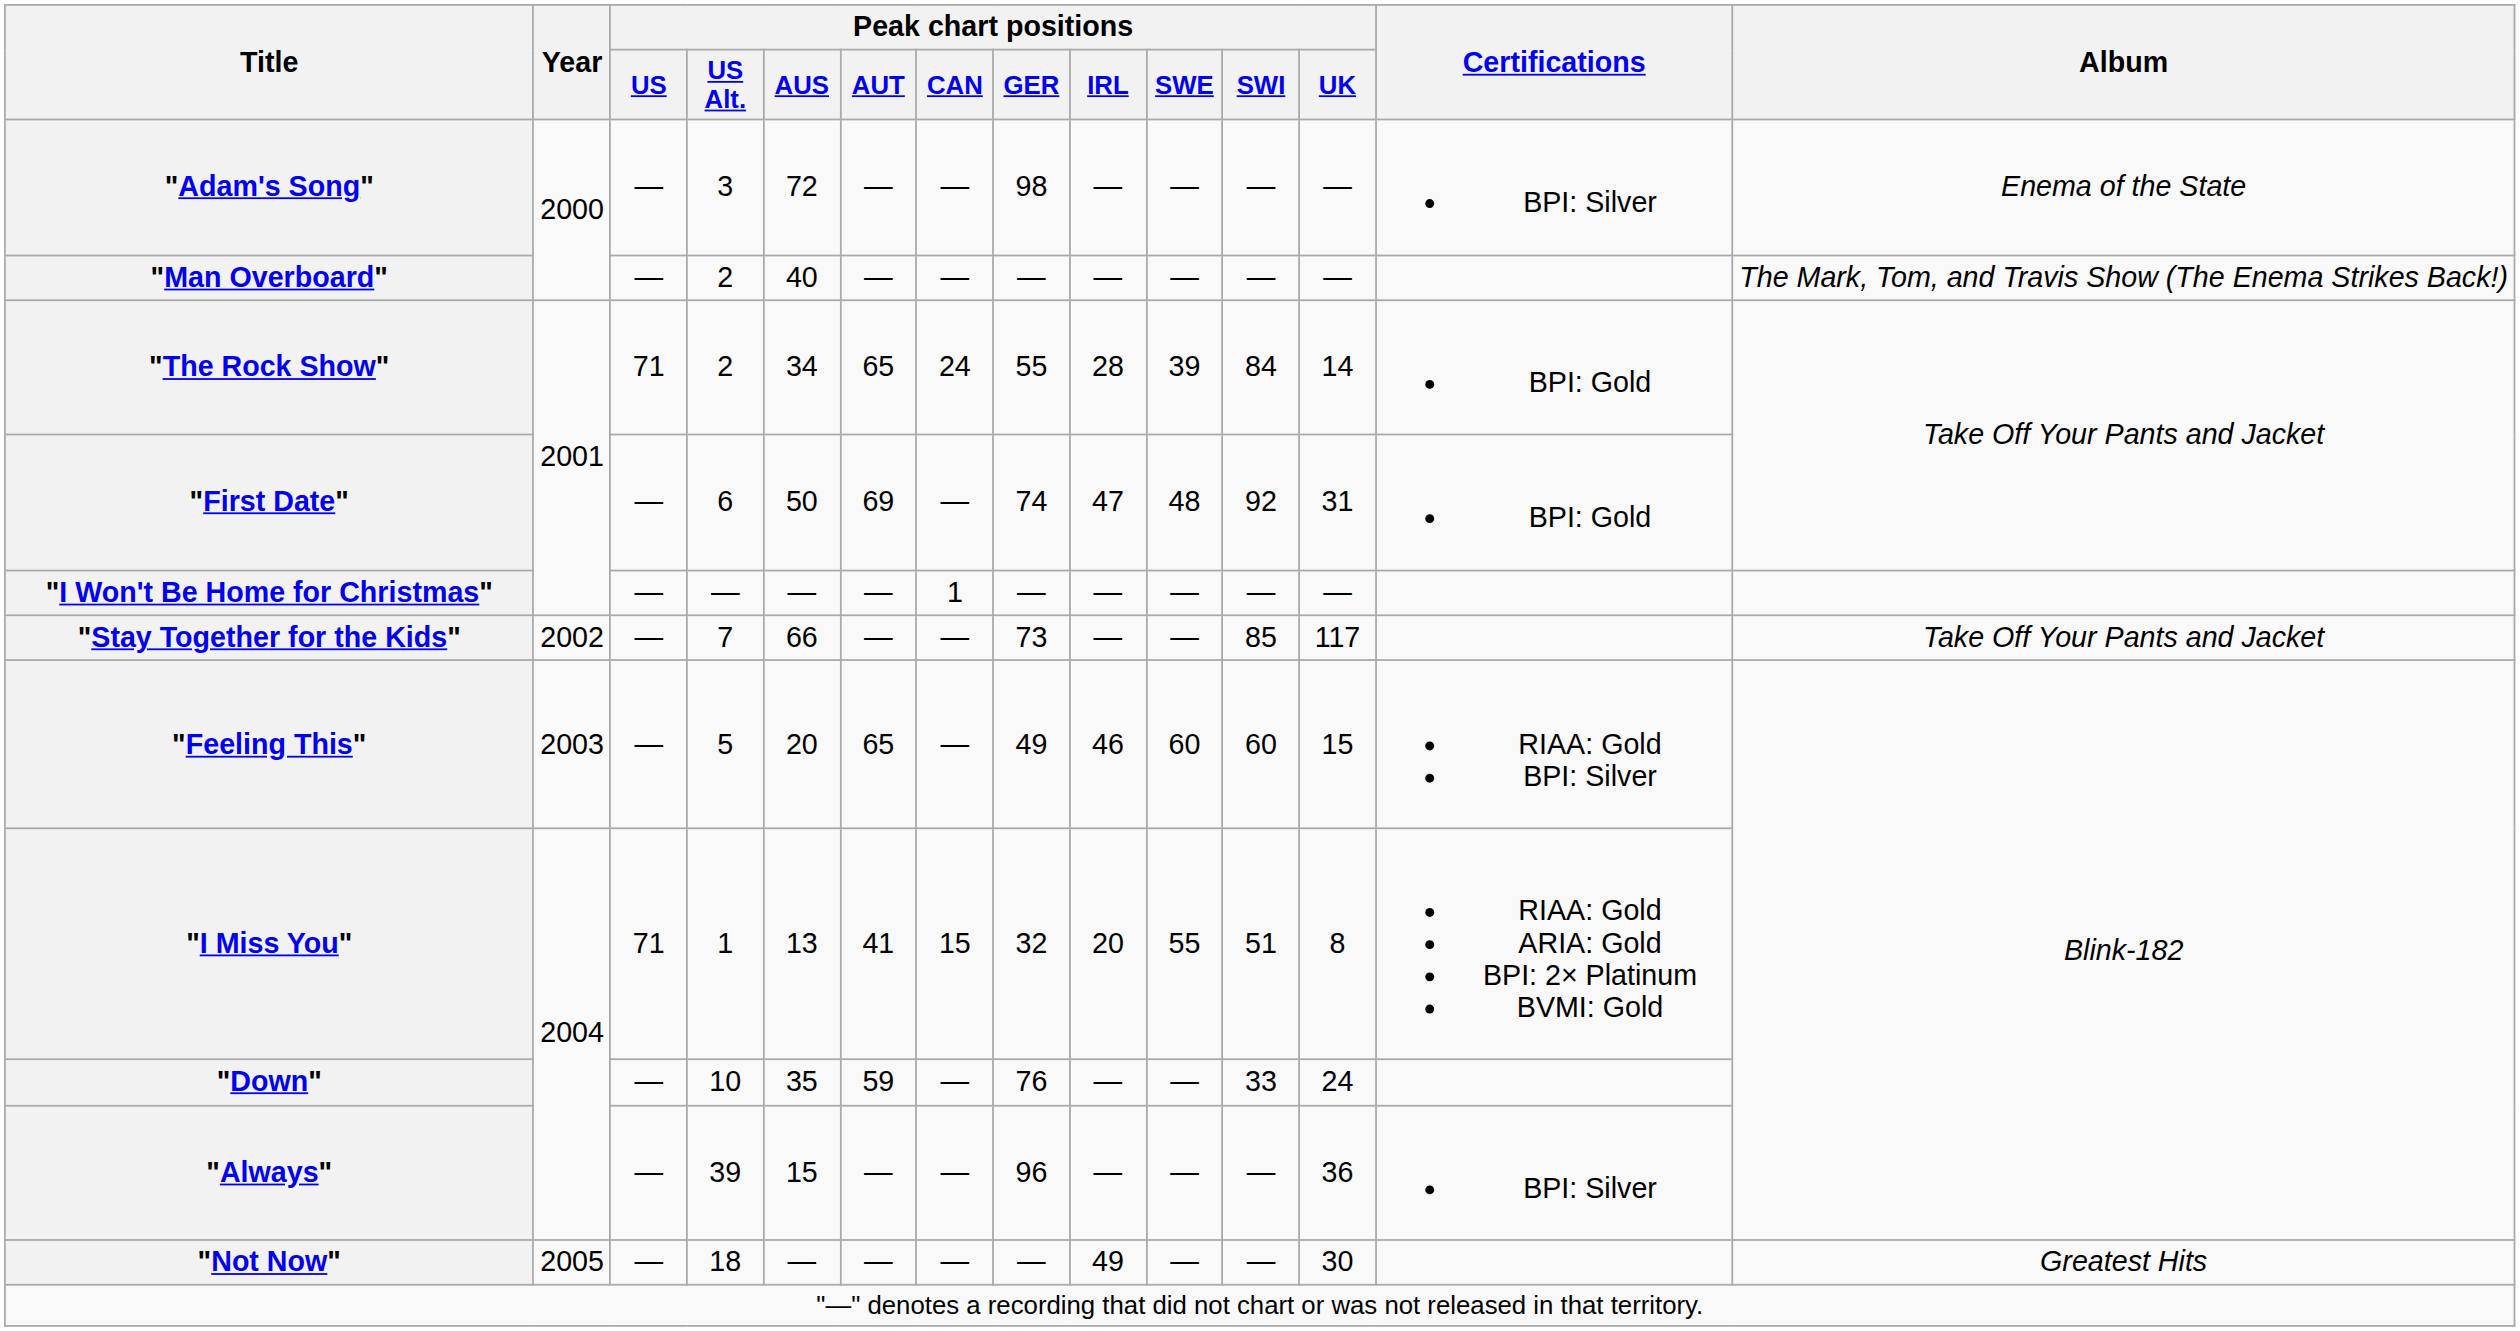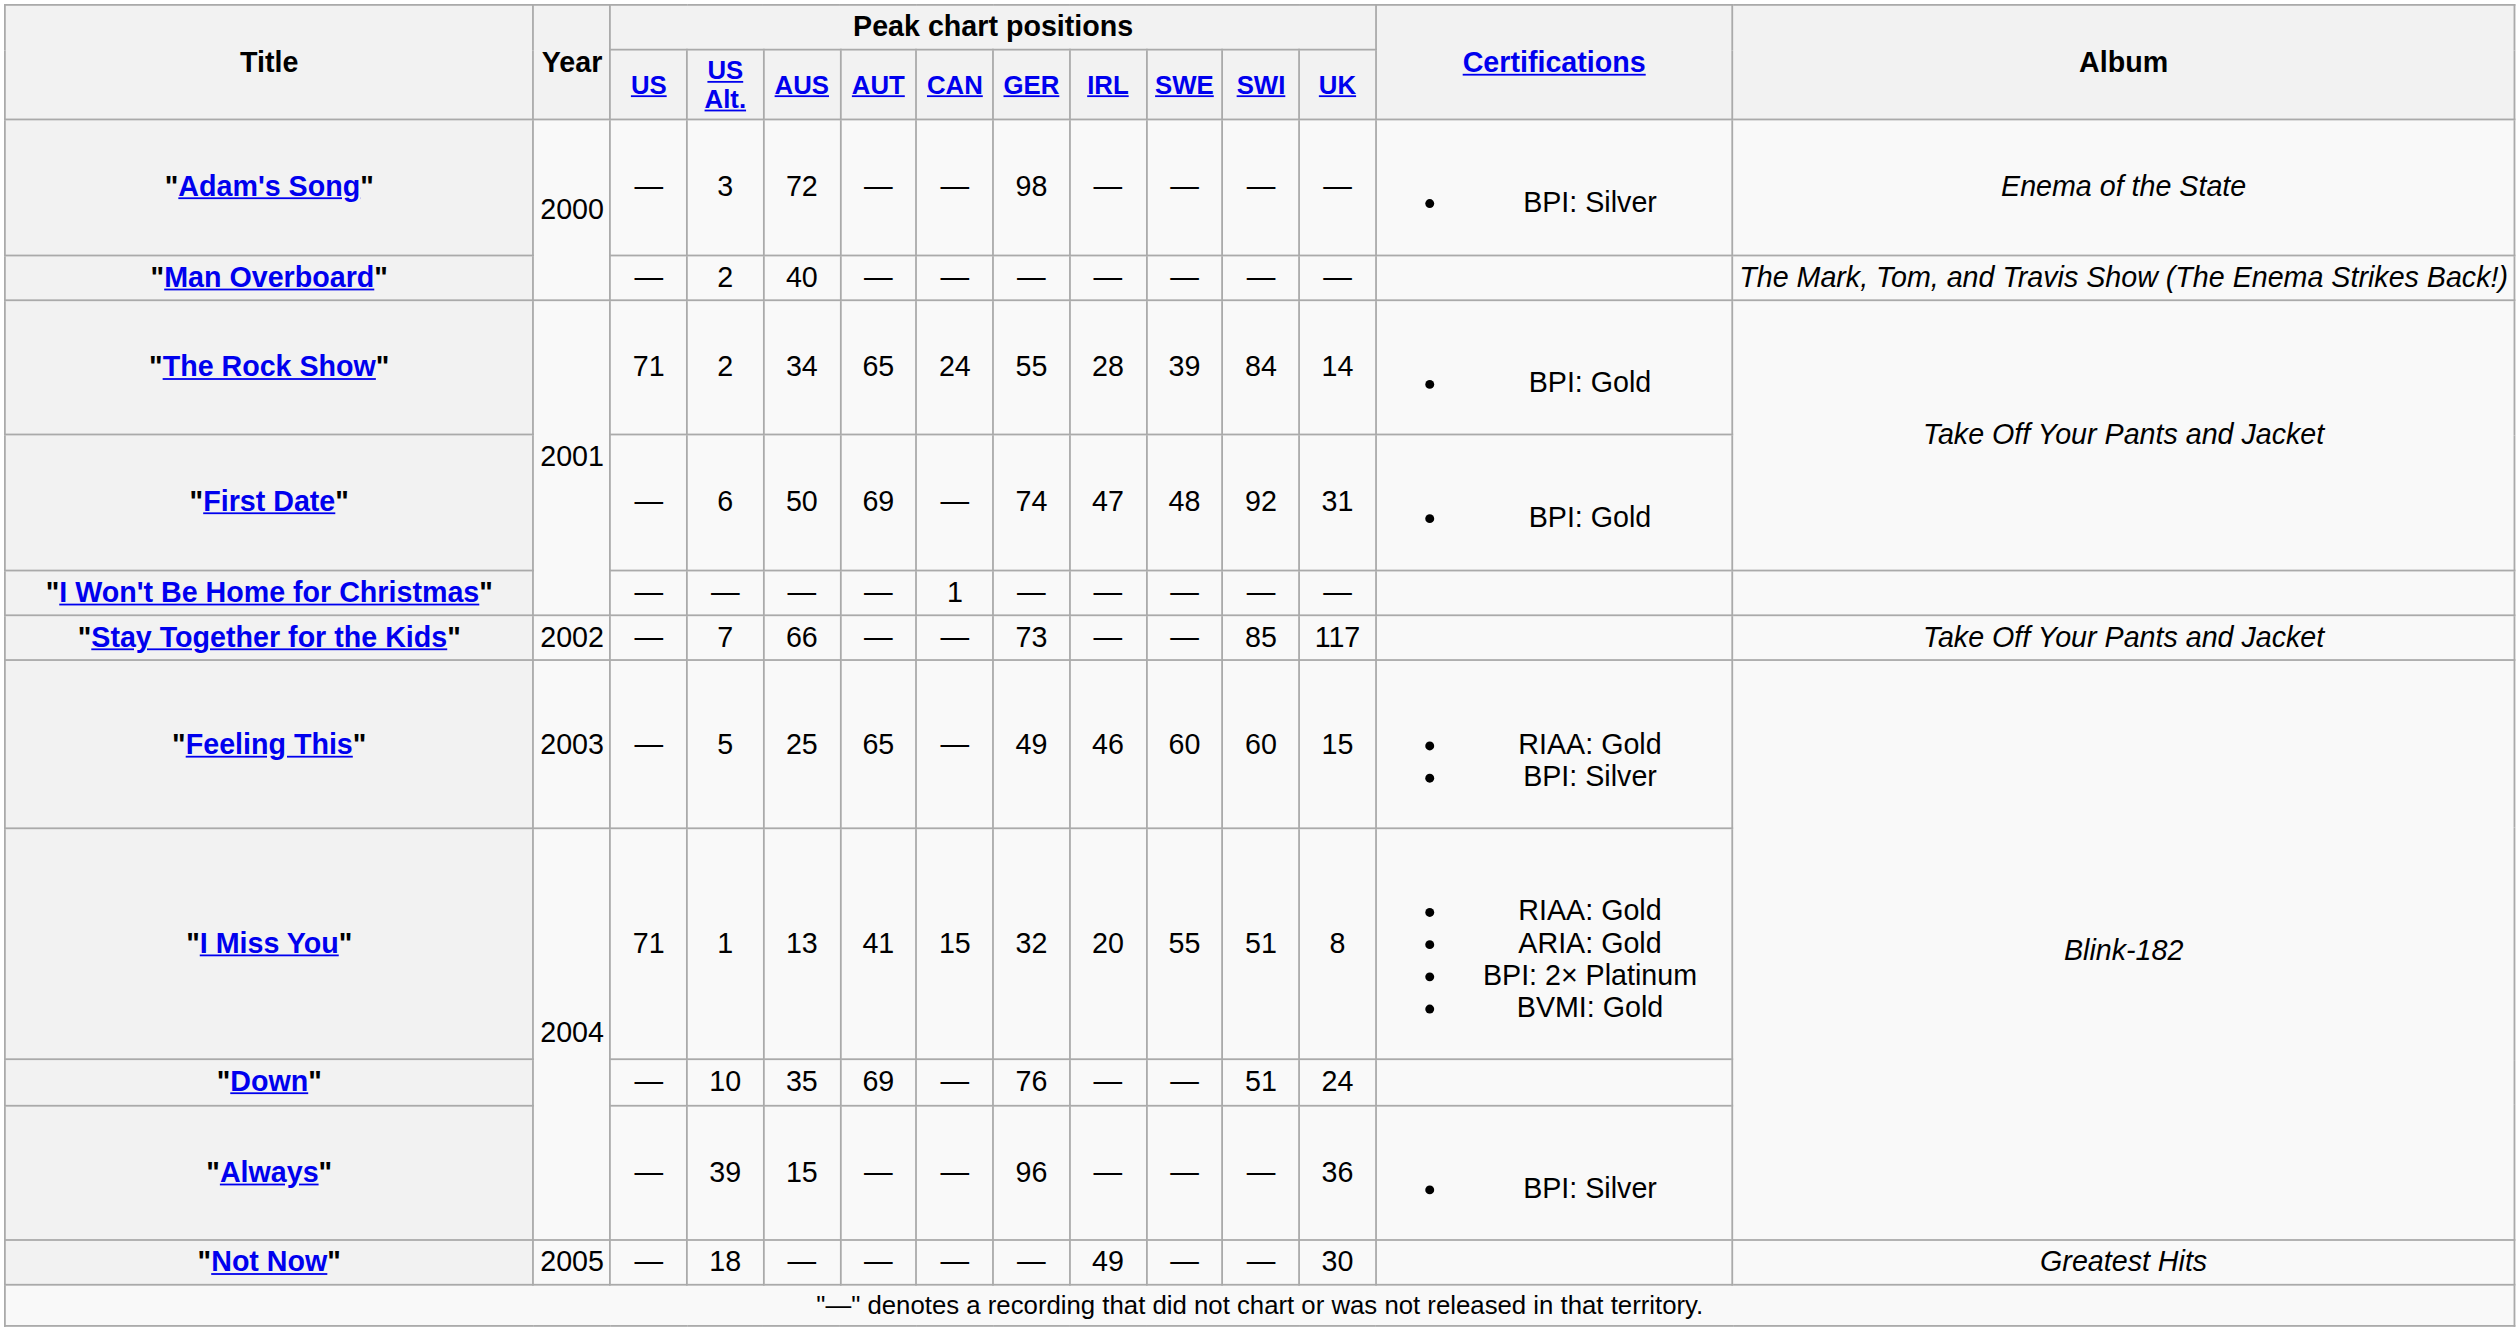(802, 743) 20 -> (802, 743) 25
(878, 1081) 59 -> (878, 1081) 69
(1261, 1081) 33 -> (1261, 1081) 51
